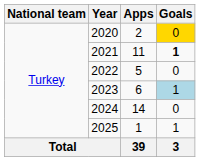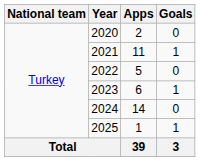(176, 33) gold background -> (176, 33) no background
(176, 52) bold -> (176, 52) normal
(176, 90) lightblue background -> (176, 90) no background
